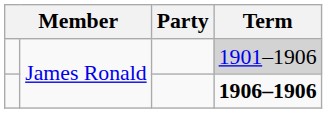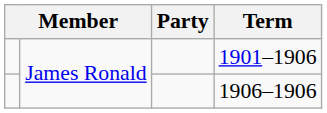(268, 56) lightgrey background -> (268, 56) no background
(268, 90) bold -> (268, 90) normal
